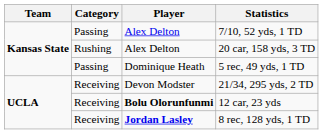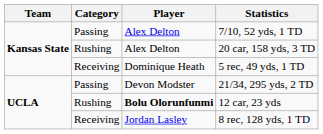(91, 66) Passing -> (97, 66) Receiving
(97, 84) Receiving -> (91, 84) Passing
(97, 102) Receiving -> (93, 102) Rushing
(159, 119) bold -> (156, 119) normal
